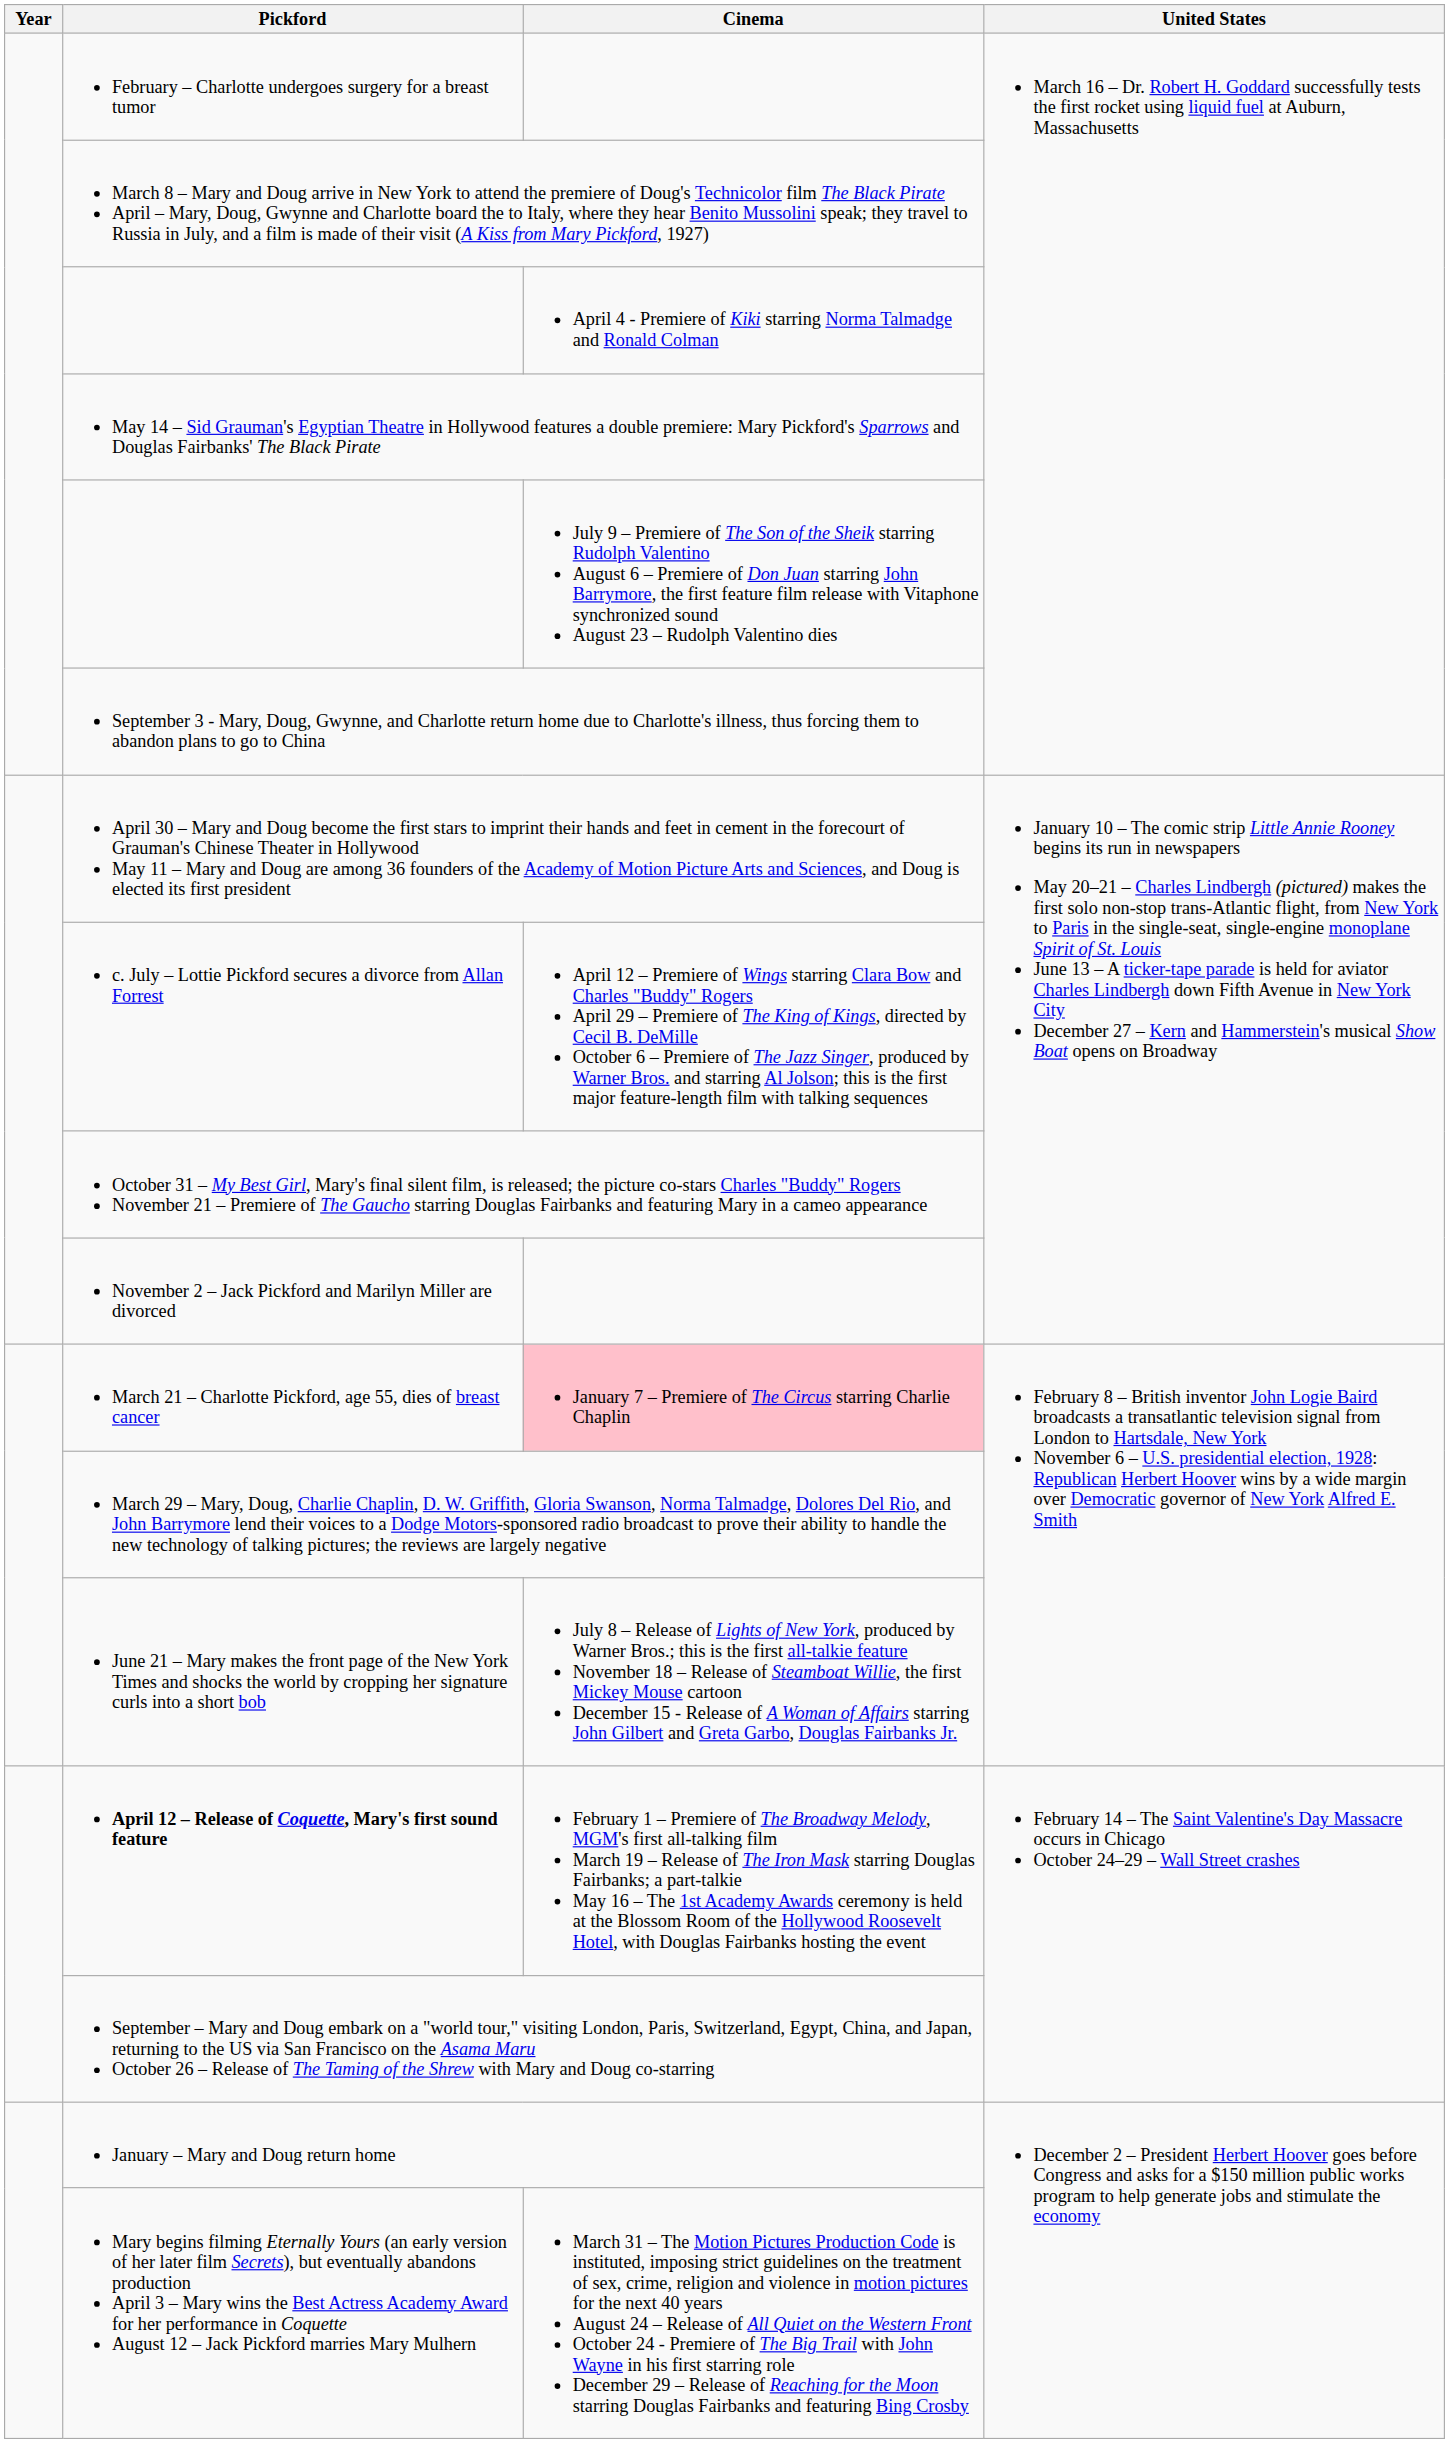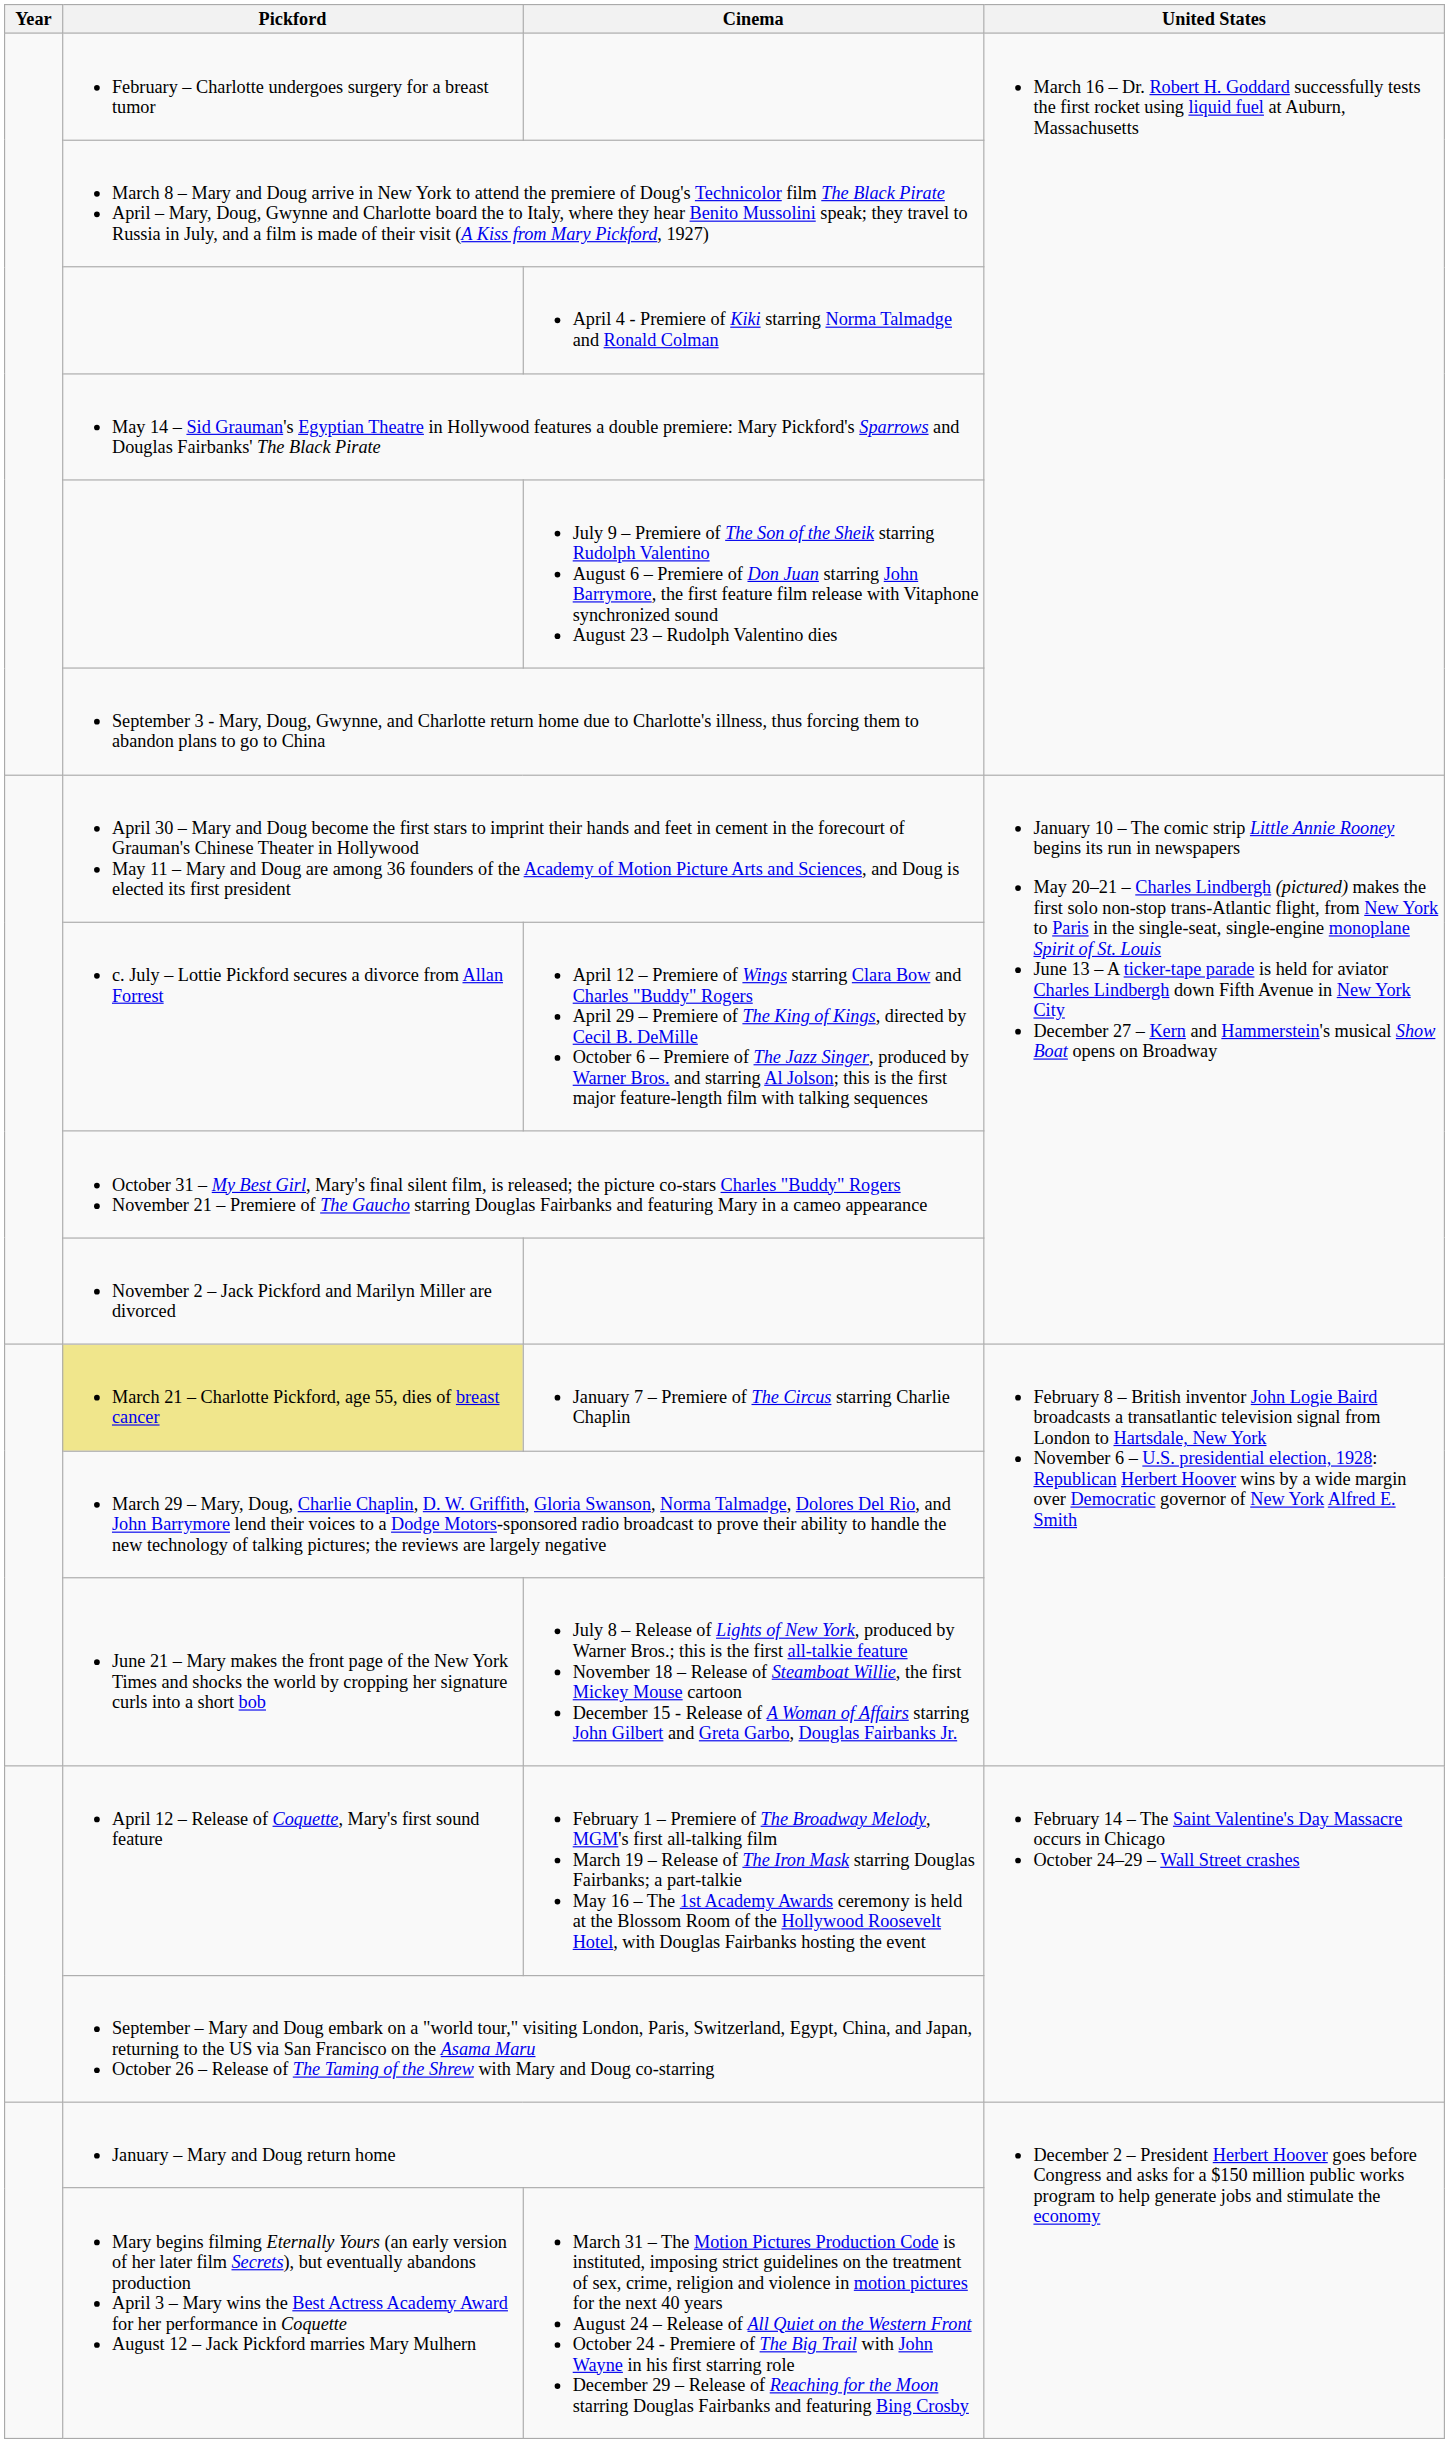(293, 1408) no background -> (293, 1408) khaki background
(753, 1408) pink background -> (753, 1408) no background
(293, 1830) bold -> (293, 1830) normal
